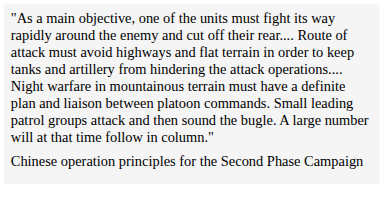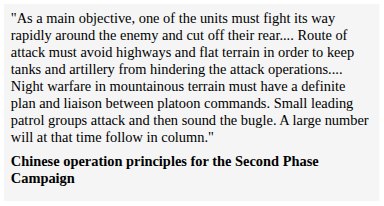(187, 161) normal -> (165, 170) bold
